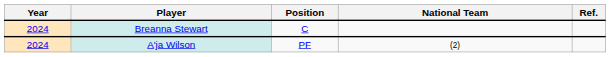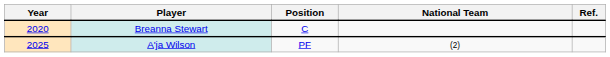(38, 29) 2024 -> (38, 29) 2020
(38, 45) 2024 -> (38, 45) 2025
